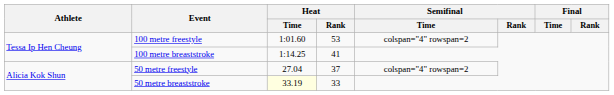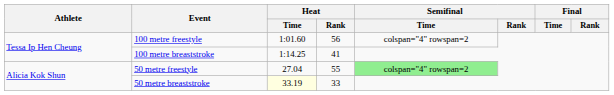(336, 40) 53 -> (336, 40) 56
(336, 69) 37 -> (336, 69) 55
(426, 69) no background -> (426, 69) lightgreen background
